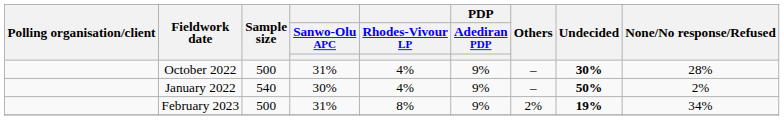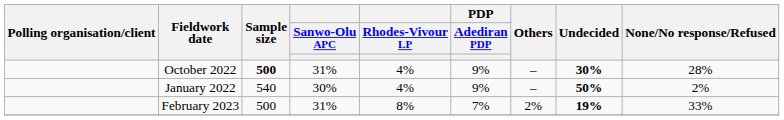(266, 69) normal -> (266, 69) bold
(481, 106) 9% -> (481, 106) 7%
(700, 106) 34% -> (700, 106) 33%
